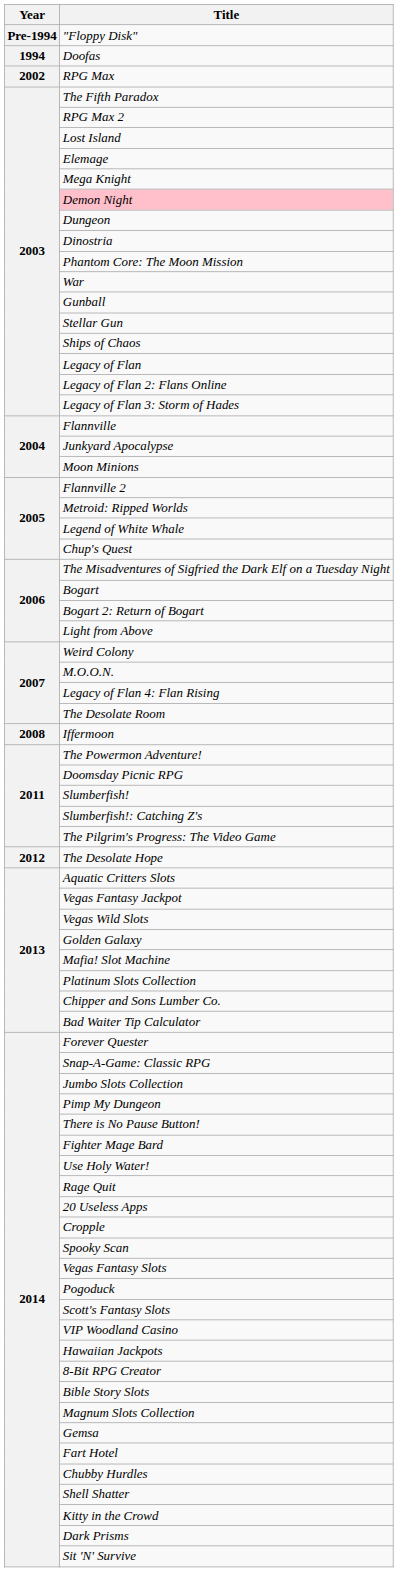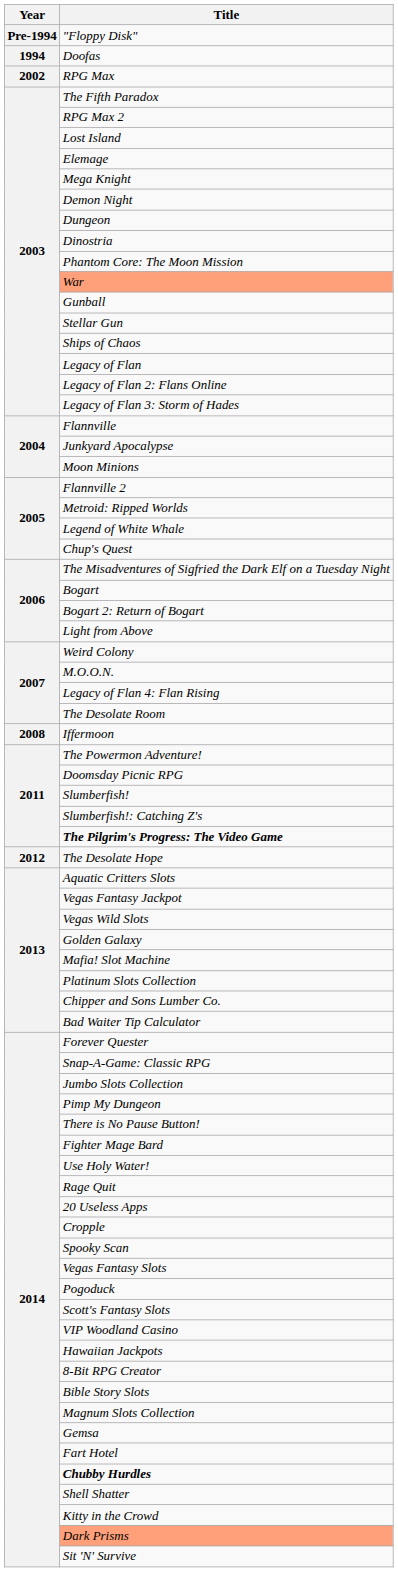(98, 199) pink background -> (98, 199) no background
(73, 281) no background -> (73, 281) lightsalmon background
(169, 836) normal -> (173, 836) bold
(105, 1474) normal -> (107, 1474) bold
(96, 1535) no background -> (96, 1535) lightsalmon background
